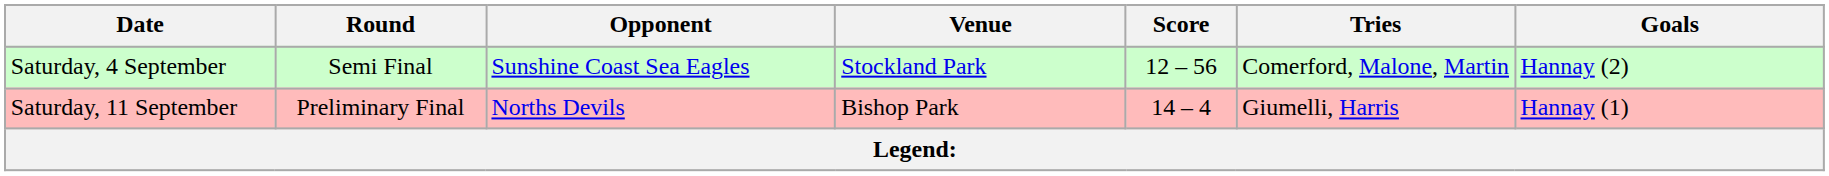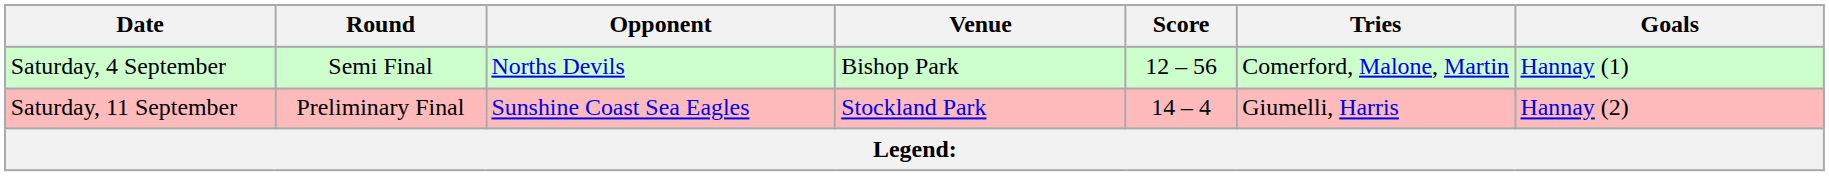(620, 66) Sunshine Coast Sea Eagles -> (558, 66) Norths Devils
(914, 66) Stockland Park -> (900, 66) Bishop Park
(1575, 66) Hannay (2) -> (1575, 66) Hannay (1)
(558, 107) Norths Devils -> (620, 107) Sunshine Coast Sea Eagles
(900, 107) Bishop Park -> (914, 107) Stockland Park
(1575, 107) Hannay (1) -> (1575, 107) Hannay (2)
